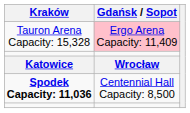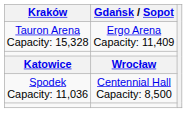(137, 36) pink background -> (134, 36) no background
(49, 88) bold -> (48, 88) normal
